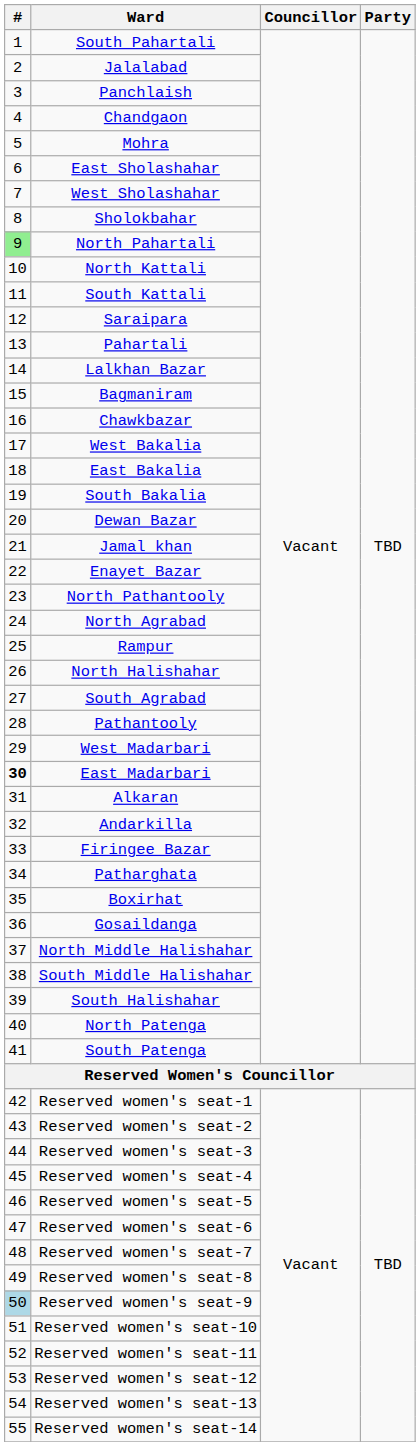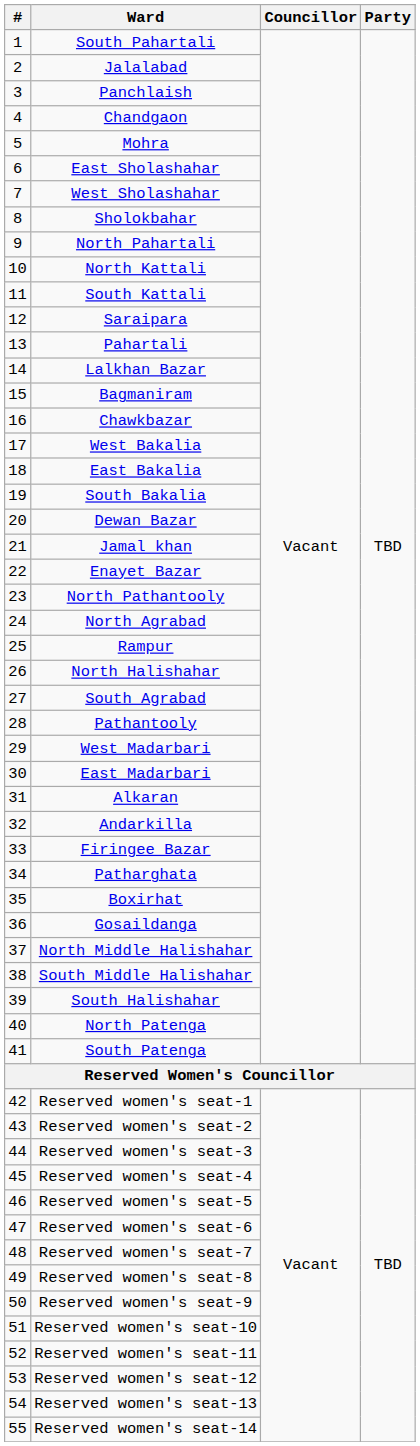(18, 244) lightgreen background -> (18, 244) no background
(18, 774) bold -> (18, 774) normal
(18, 1303) lightblue background -> (18, 1303) no background
